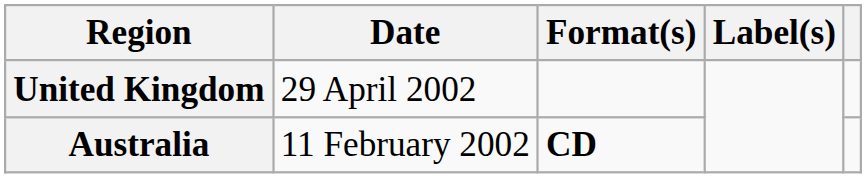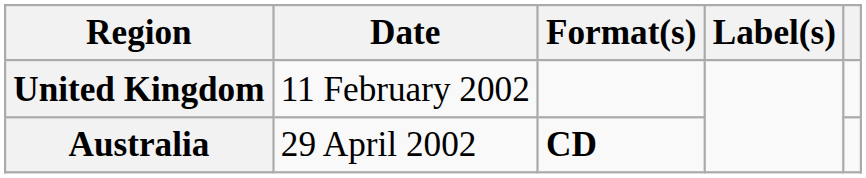(379, 88) 29 April 2002 -> (405, 88) 11 February 2002
(405, 144) 11 February 2002 -> (379, 144) 29 April 2002
